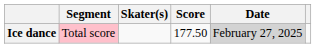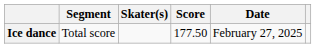(89, 33) pink background -> (89, 33) no background
(258, 33) lightgrey background -> (258, 33) no background
